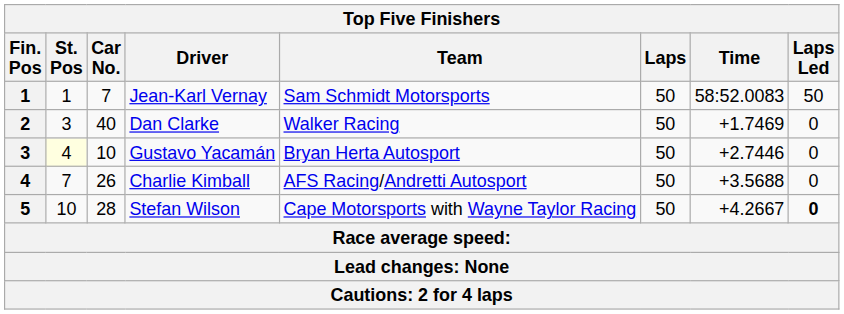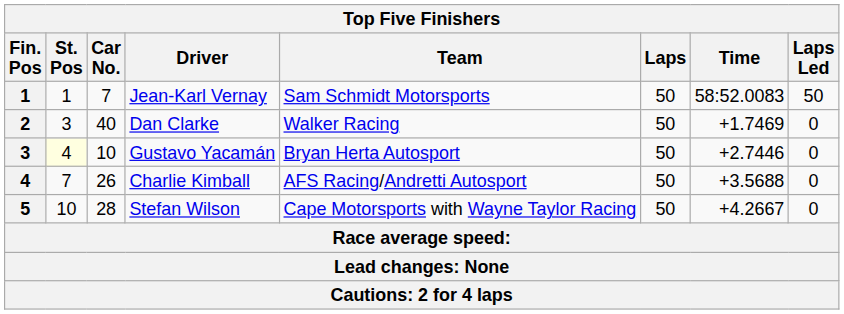(814, 209) bold -> (814, 209) normal
